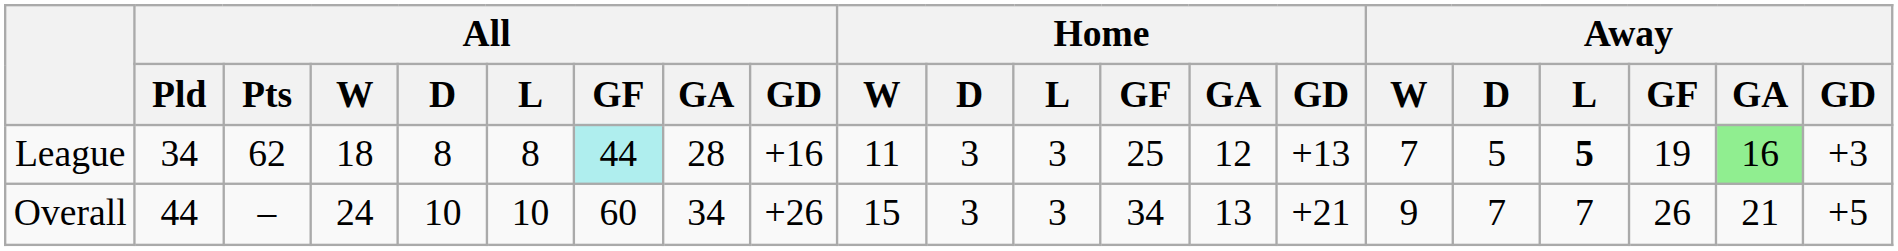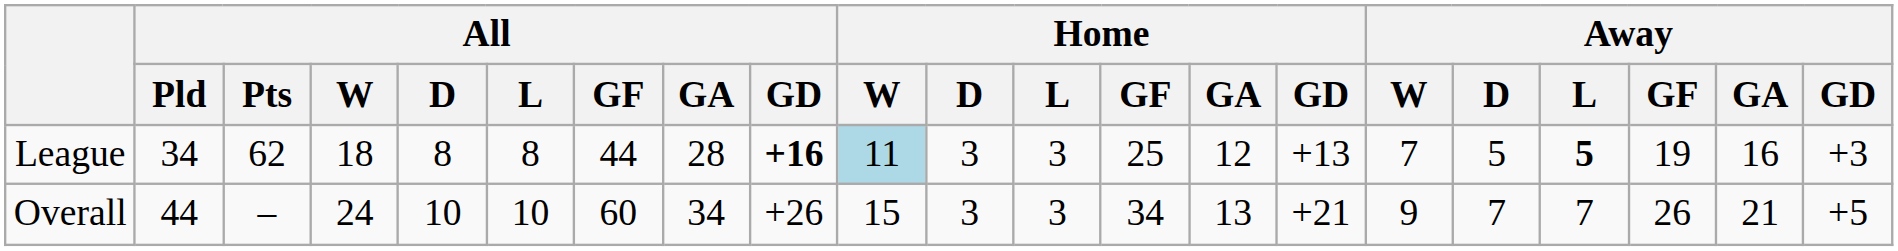(618, 153) paleturquoise background -> (618, 153) no background
(794, 153) normal -> (794, 153) bold
(882, 153) no background -> (882, 153) lightblue background
(1760, 153) lightgreen background -> (1760, 153) no background
